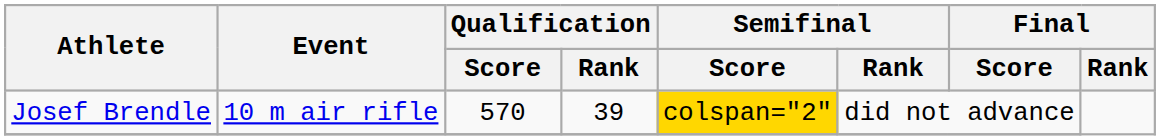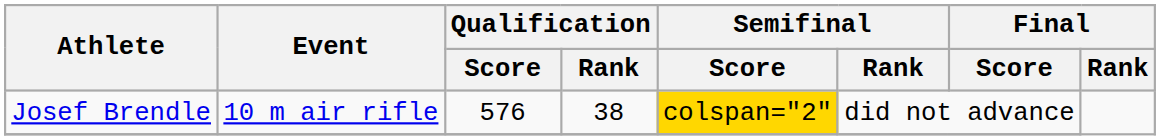(503, 112) 570 -> (503, 112) 576
(609, 112) 39 -> (609, 112) 38
